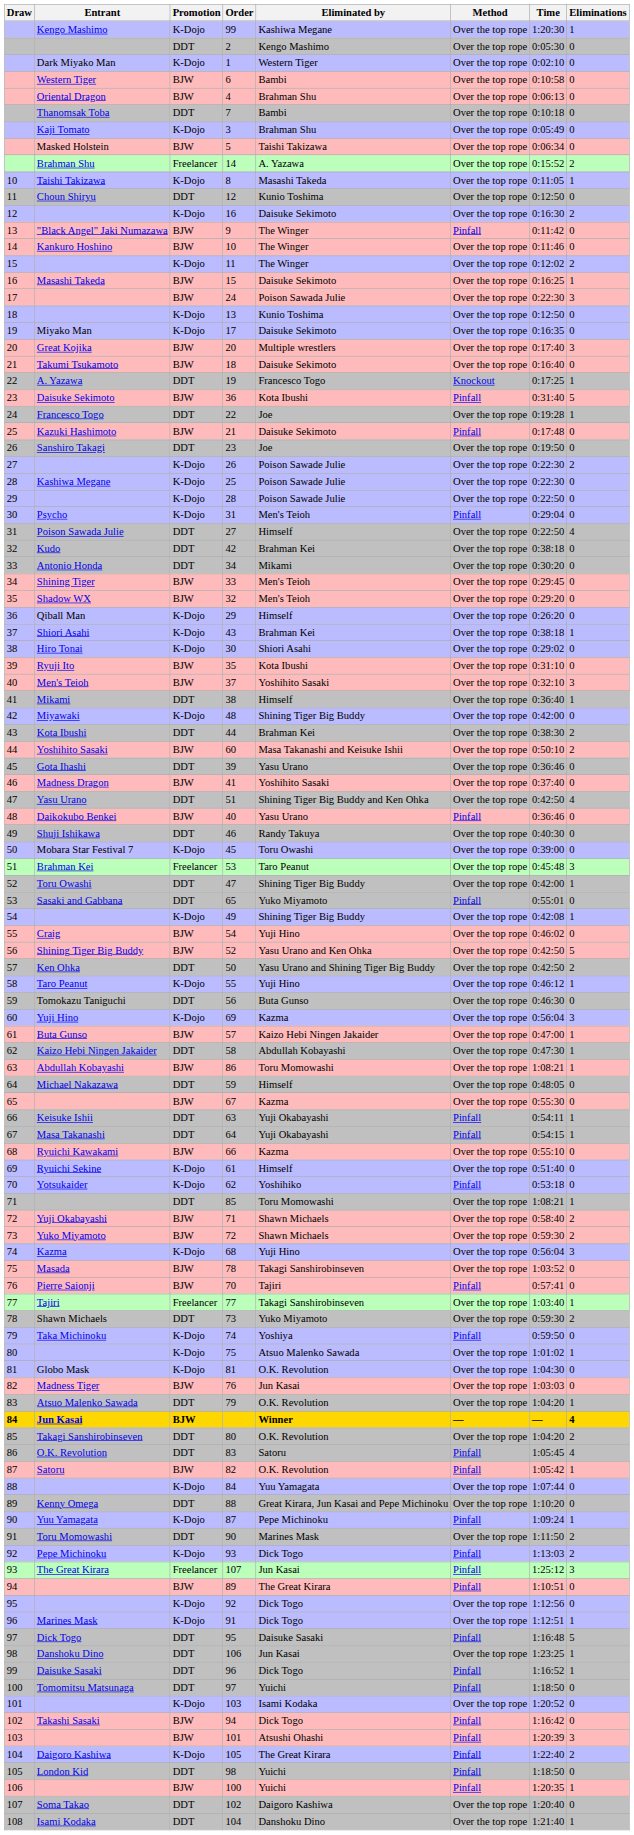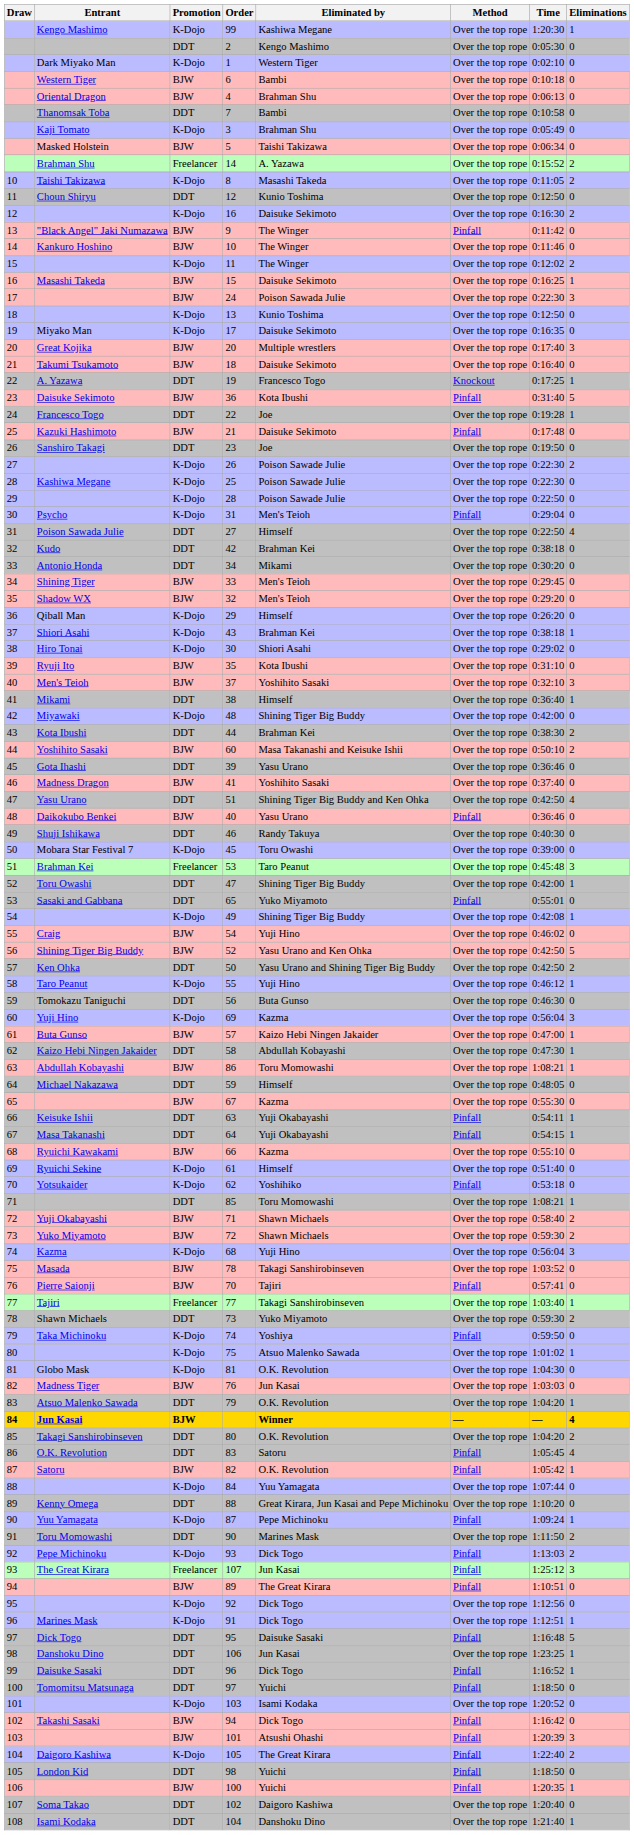(548, 79) 0:10:58 -> (548, 79) 0:10:18
(548, 113) 0:10:18 -> (548, 113) 0:10:58
(572, 180) 1 -> (572, 180) 2
